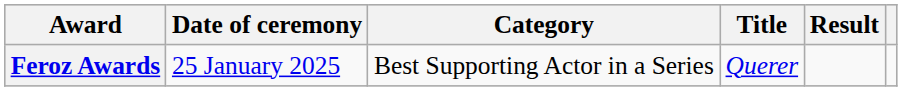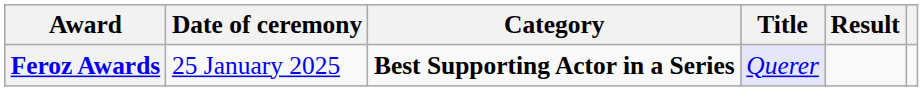(544, 65) normal -> (554, 65) bold
(762, 65) no background -> (783, 65) lavender background
